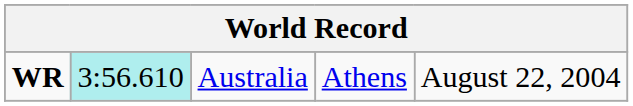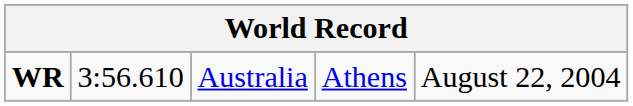(131, 76) paleturquoise background -> (131, 76) no background
